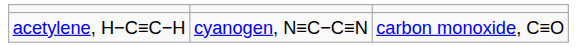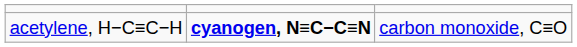(281, 27) normal -> (281, 27) bold
